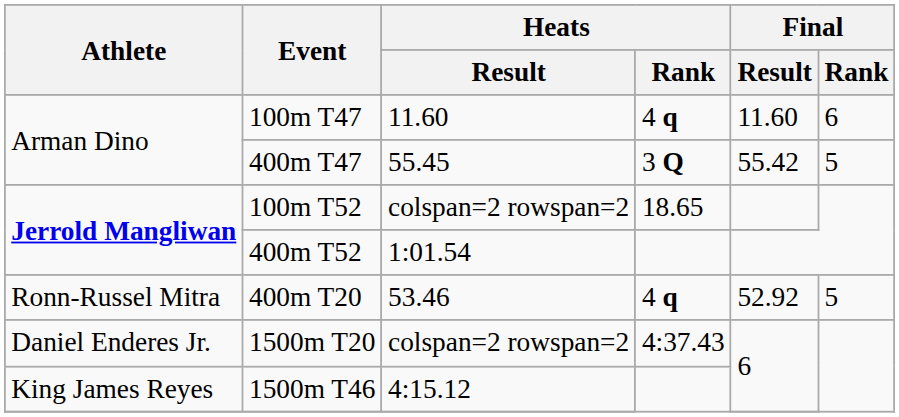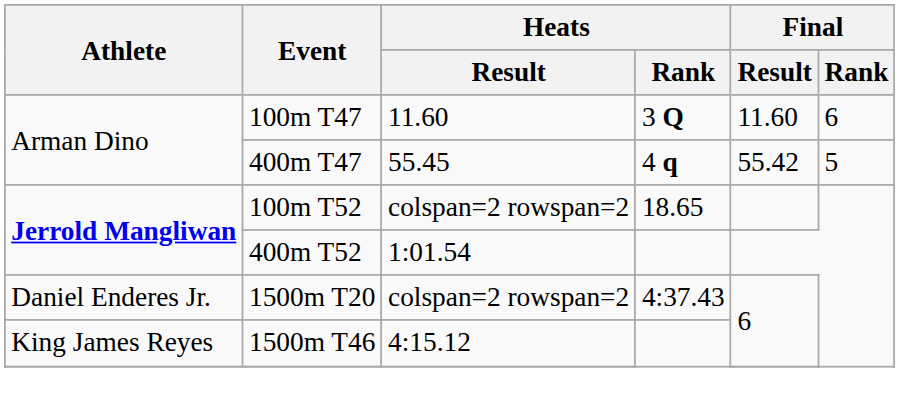(660, 117) 4 q -> (663, 117) 3 Q
(663, 162) 3 Q -> (660, 162) 4 q
- row: (305, 297)
